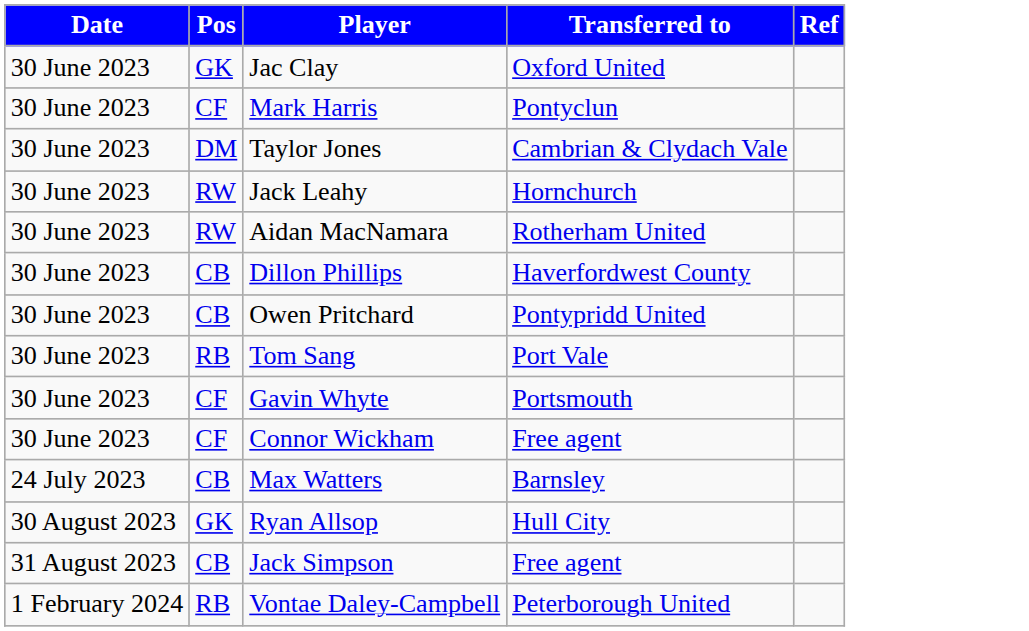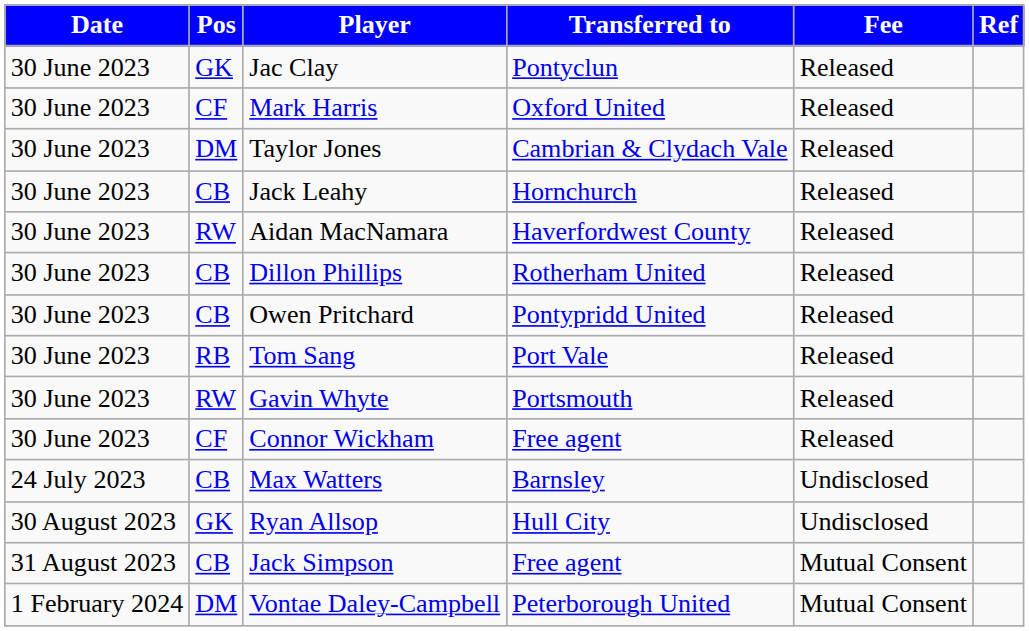+ column: (883, 25)
(589, 66) Oxford United -> (565, 66) Pontyclun
(565, 107) Pontyclun -> (589, 107) Oxford United
(216, 190) RW -> (213, 190) CB
(609, 231) Rotherham United -> (631, 231) Haverfordwest County
(631, 273) Haverfordwest County -> (609, 273) Rotherham United
(211, 397) CF -> (216, 397) RW
(213, 604) RB -> (216, 604) DM
